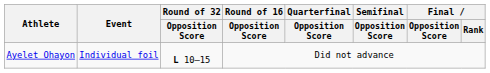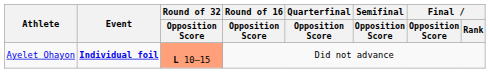(119, 55) normal -> (119, 55) bold
(192, 60) no background -> (192, 60) lightsalmon background
